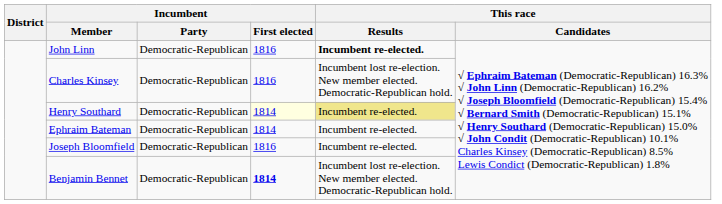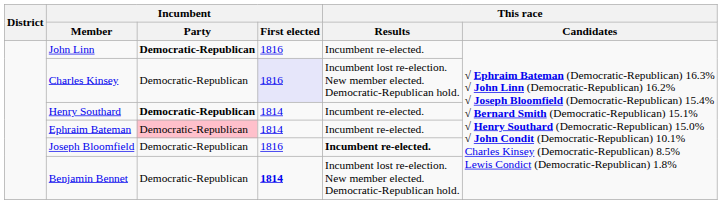(194, 49) normal -> (197, 49) bold
(371, 49) bold -> (375, 49) normal
(265, 80) no background -> (272, 80) lavender background
(194, 111) normal -> (197, 111) bold
(265, 111) lightyellow background -> (272, 111) no background
(368, 111) khaki background -> (375, 111) no background
(194, 129) no background -> (194, 129) pink background
(368, 147) normal -> (378, 147) bold
